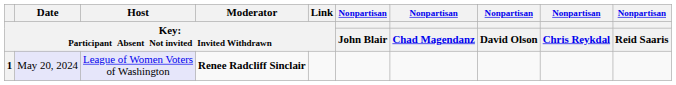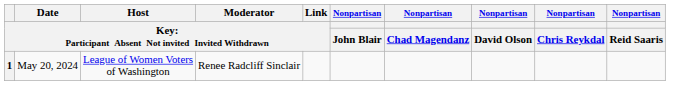(48, 65) lavender background -> (48, 65) no background
(138, 65) lavender background -> (138, 65) no background
(252, 65) bold -> (249, 65) normal
